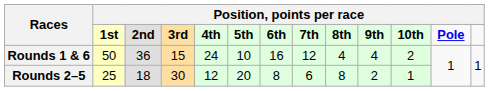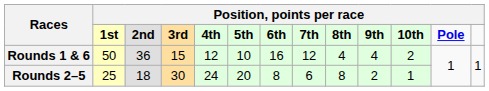(211, 55) 24 -> (211, 55) 12
(211, 75) 12 -> (211, 75) 24
